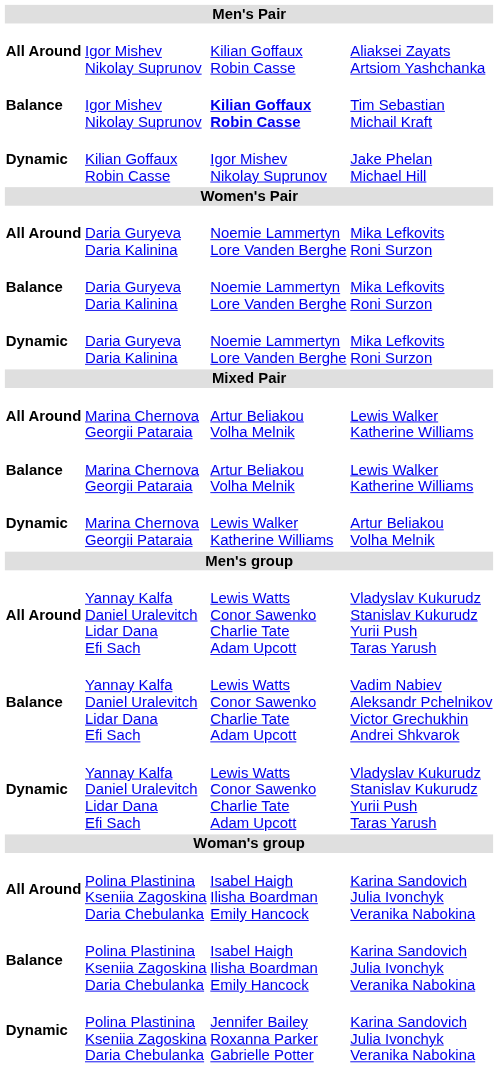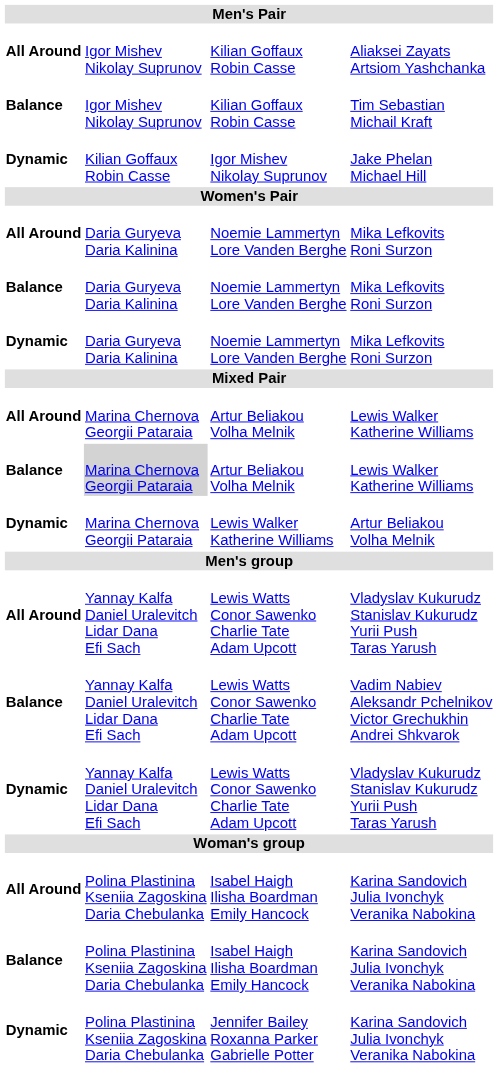(261, 113) bold -> (257, 113) normal
(142, 478) no background -> (142, 478) lightgrey background
